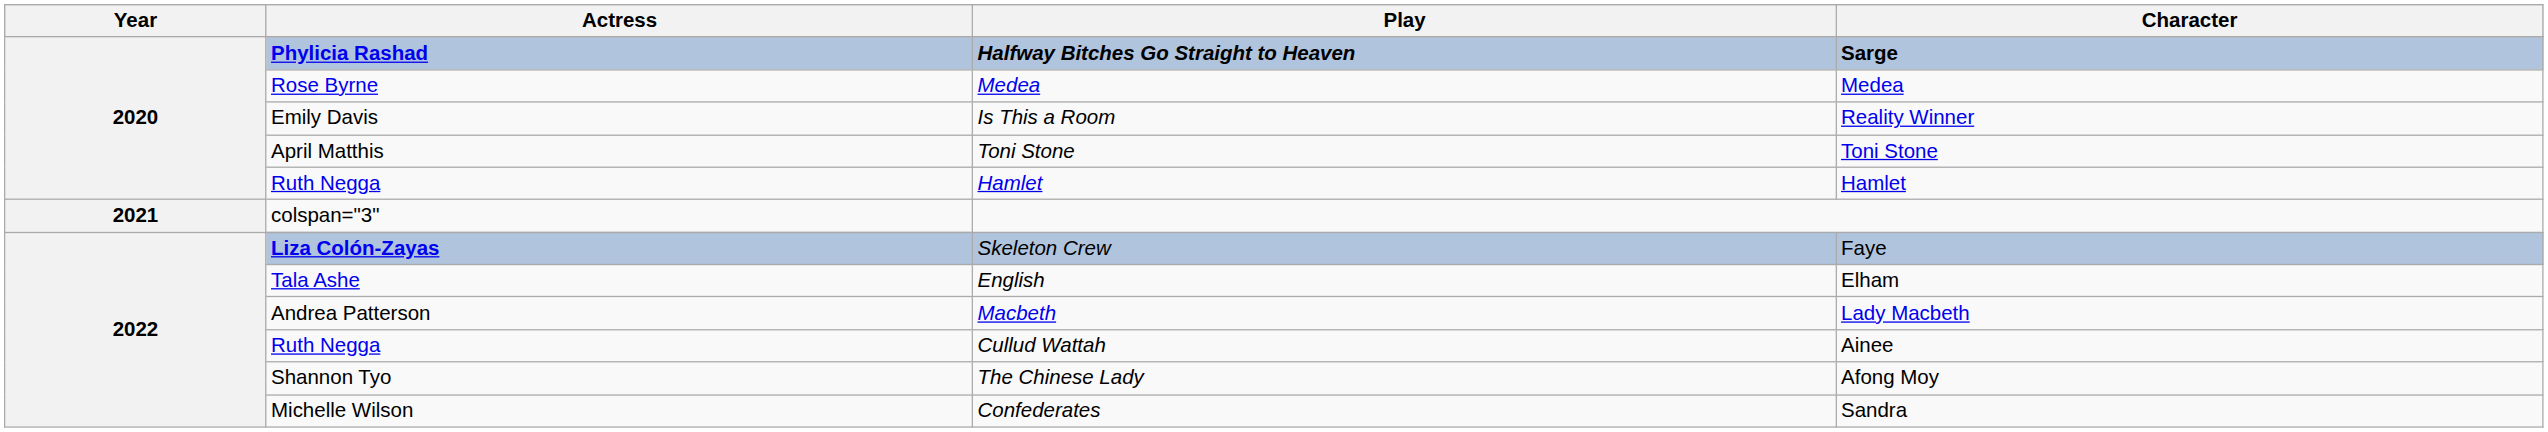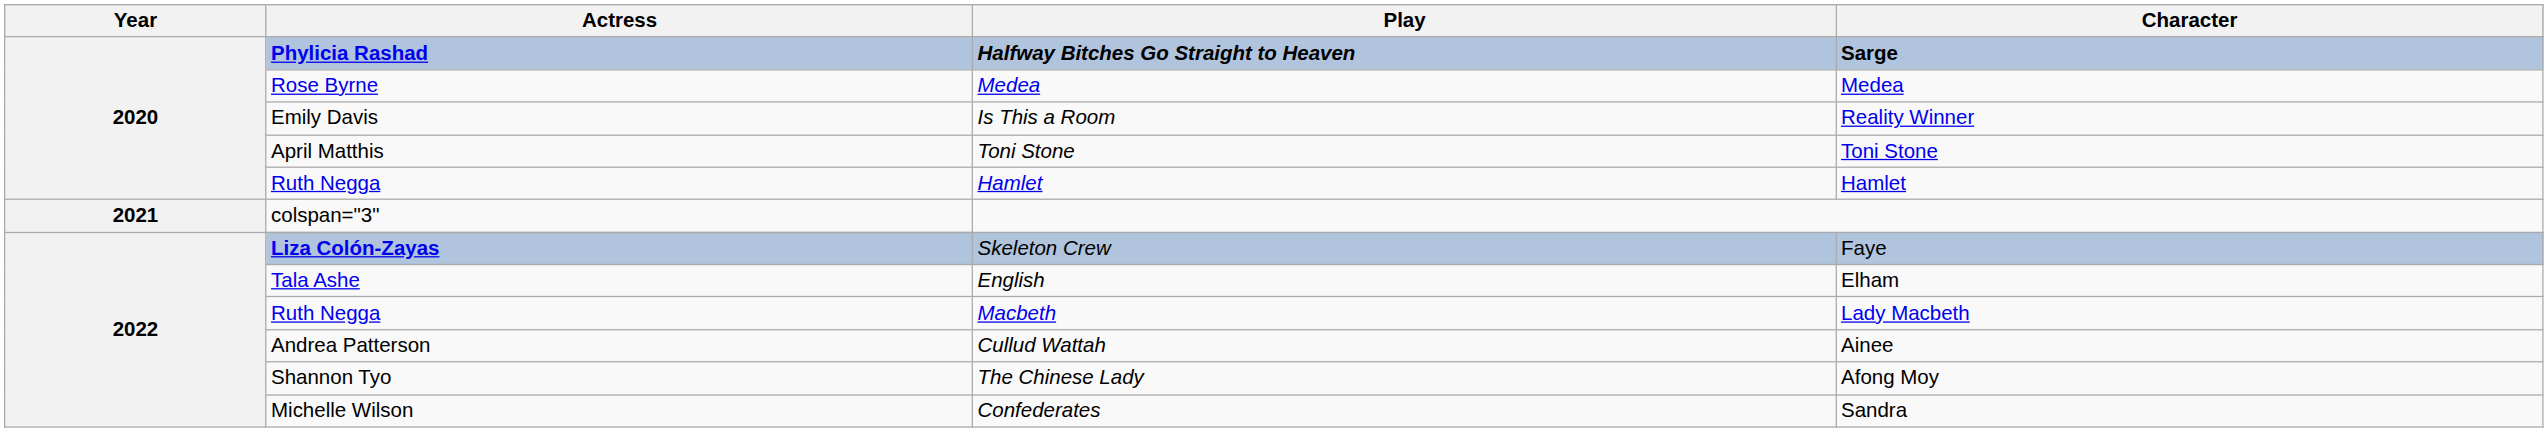(351, 313) Andrea Patterson -> (326, 313) Ruth Negga
(326, 345) Ruth Negga -> (351, 345) Andrea Patterson
